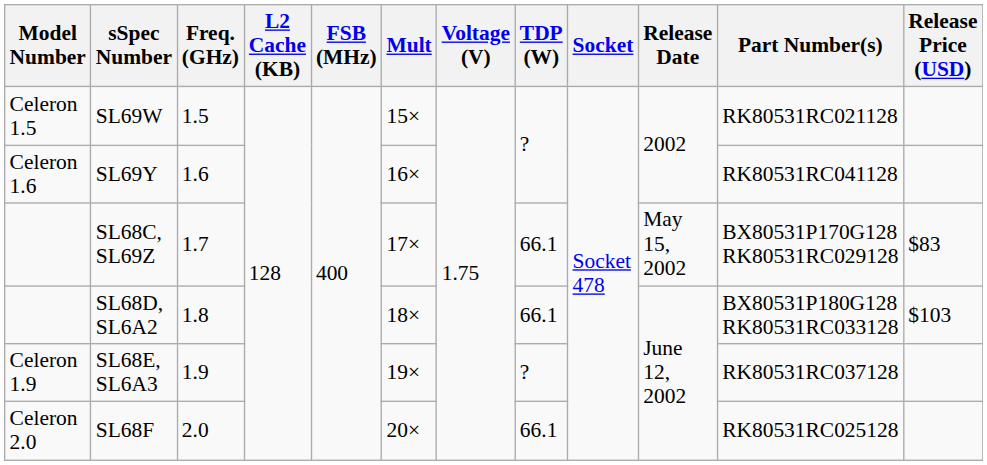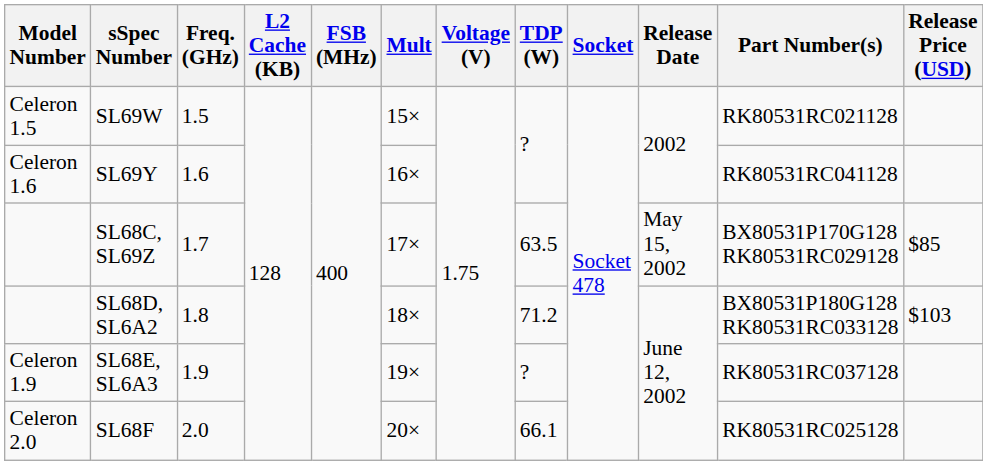(539, 244) 66.1 -> (539, 244) 63.5
(924, 244) $83 -> (924, 244) $85
(539, 314) 66.1 -> (539, 314) 71.2
